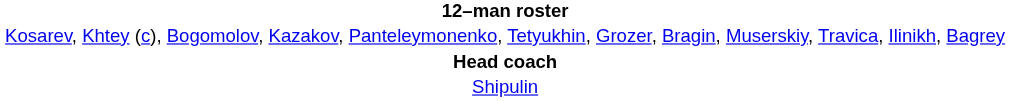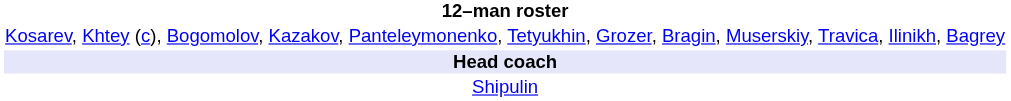(505, 61) no background -> (505, 61) lavender background
